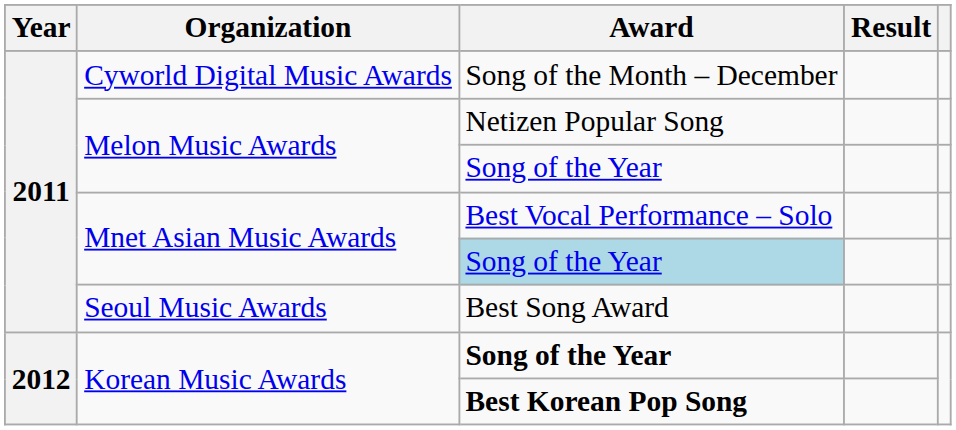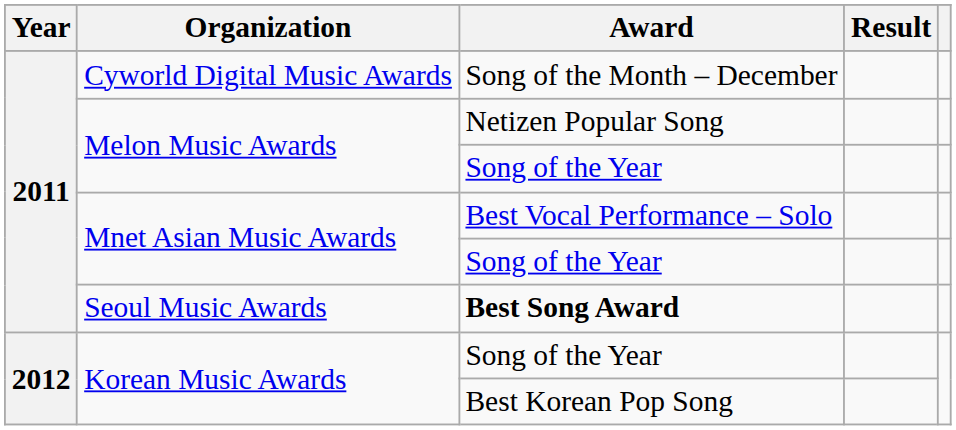(564, 261) lightblue background -> (564, 261) no background
(567, 307) normal -> (572, 307) bold
(568, 354) bold -> (564, 354) normal
(606, 401) bold -> (599, 401) normal
